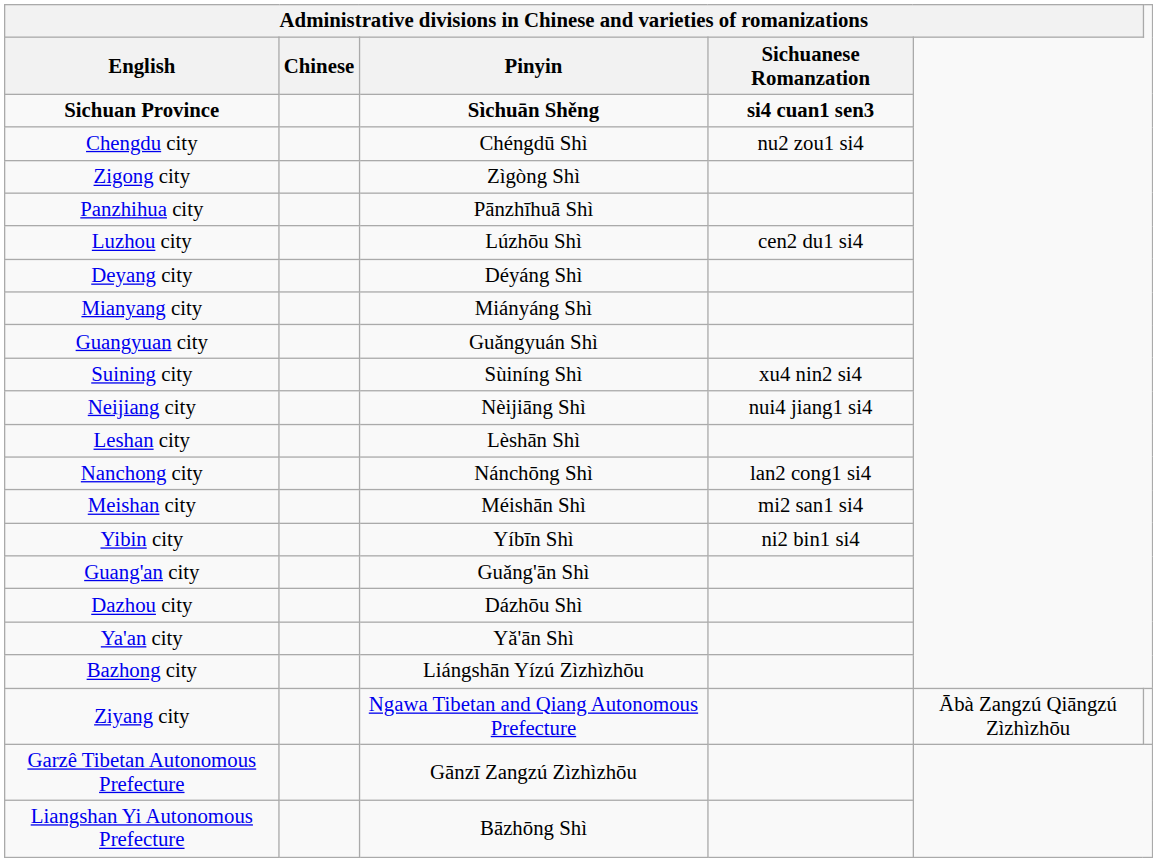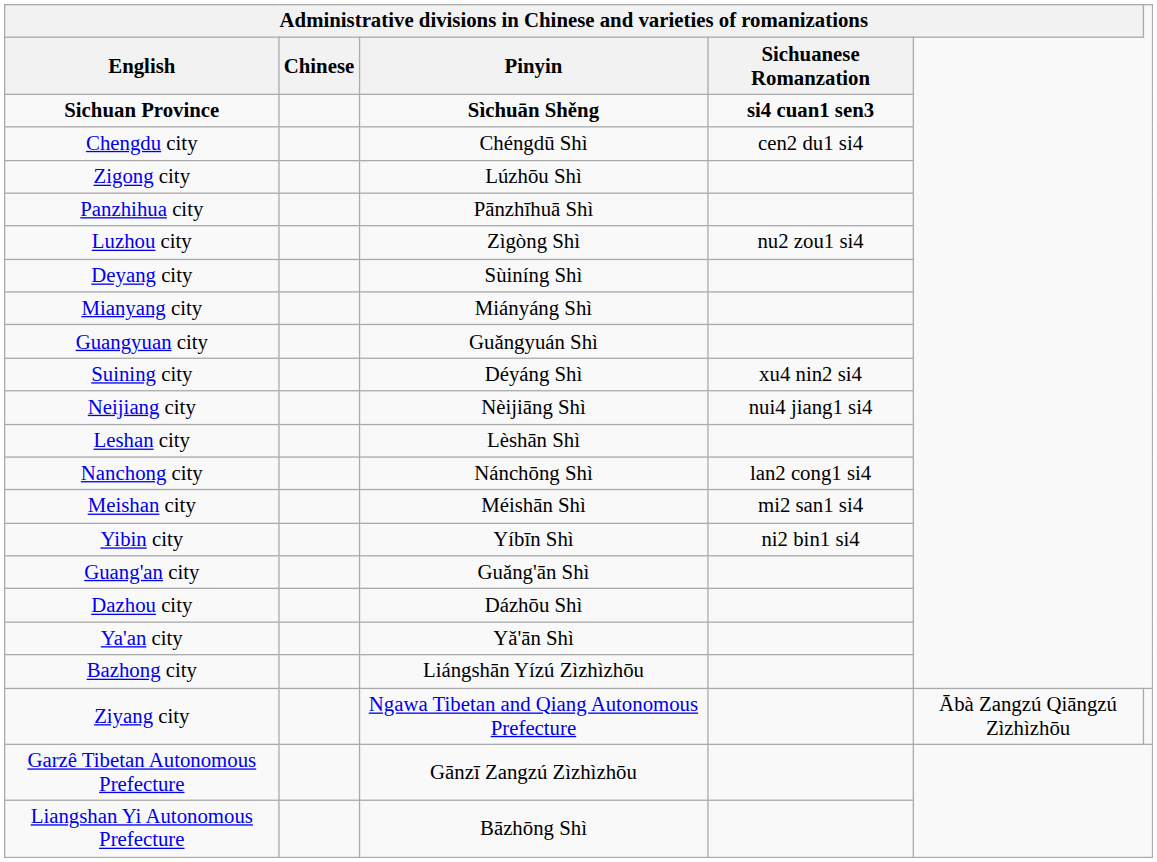(811, 143) nu2 zou1 si4 -> (811, 143) cen2 du1 si4
(533, 176) Zìgòng Shì -> (533, 176) Lúzhōu Shì
(533, 242) Lúzhōu Shì -> (533, 242) Zìgòng Shì
(811, 242) cen2 du1 si4 -> (811, 242) nu2 zou1 si4
(533, 275) Déyáng Shì -> (533, 275) Sùiníng Shì
(533, 374) Sùiníng Shì -> (533, 374) Déyáng Shì
